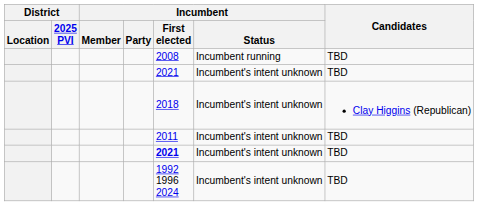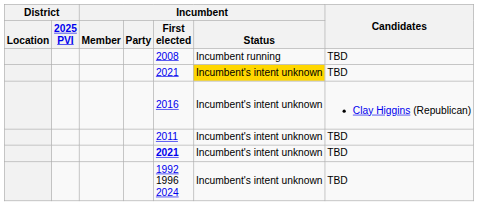(259, 72) no background -> (259, 72) gold background
(167, 105) 2018 -> (167, 105) 2016
